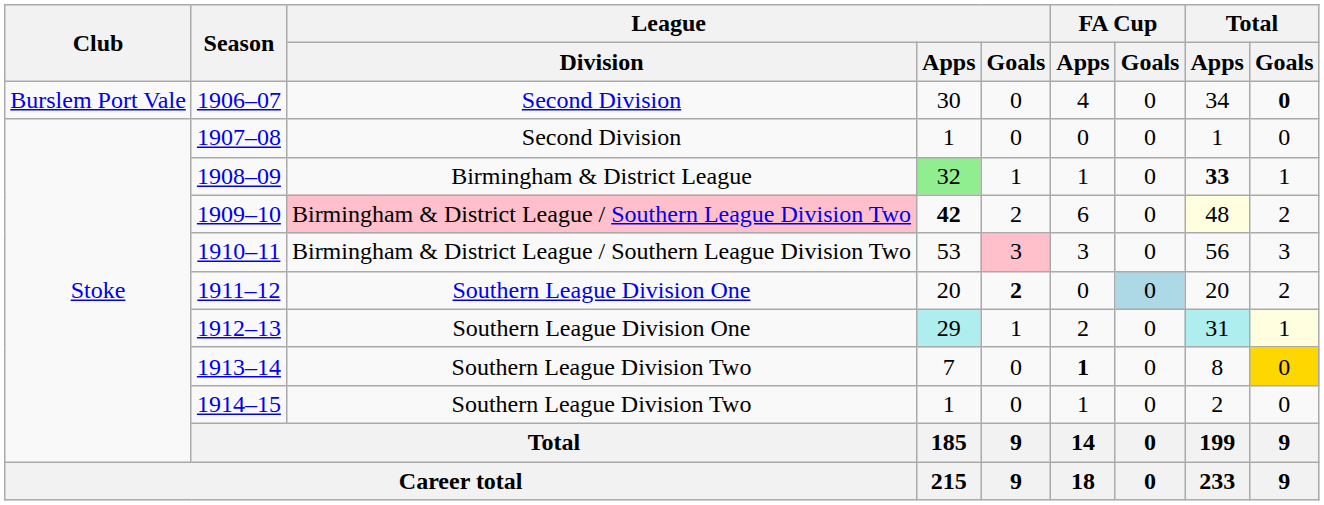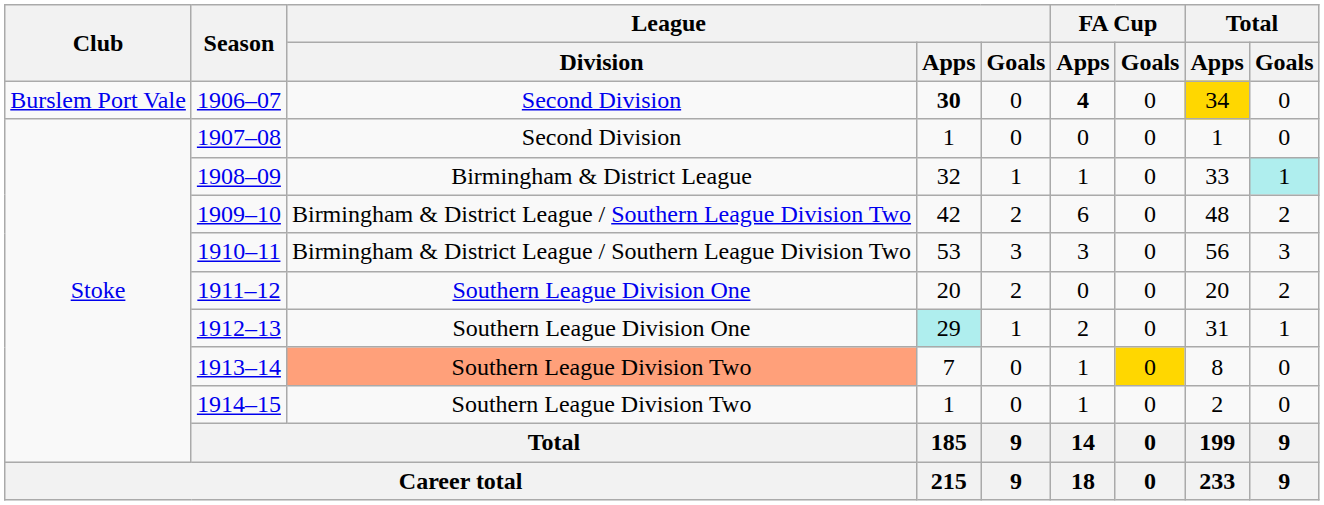(949, 99) normal -> (949, 99) bold
(1083, 99) normal -> (1083, 99) bold
(1217, 99) no background -> (1217, 99) gold background
(1284, 99) bold -> (1284, 99) normal
(949, 175) lightgreen background -> (949, 175) no background
(1217, 175) bold -> (1217, 175) normal
(1284, 175) no background -> (1284, 175) paleturquoise background
(602, 213) pink background -> (602, 213) no background
(949, 213) bold -> (949, 213) normal
(1217, 213) lightyellow background -> (1217, 213) no background
(1016, 251) pink background -> (1016, 251) no background
(1016, 289) bold -> (1016, 289) normal
(1150, 289) lightblue background -> (1150, 289) no background
(1217, 328) paleturquoise background -> (1217, 328) no background
(1284, 328) lightyellow background -> (1284, 328) no background
(602, 366) no background -> (602, 366) lightsalmon background
(1083, 366) bold -> (1083, 366) normal
(1150, 366) no background -> (1150, 366) gold background
(1284, 366) gold background -> (1284, 366) no background
